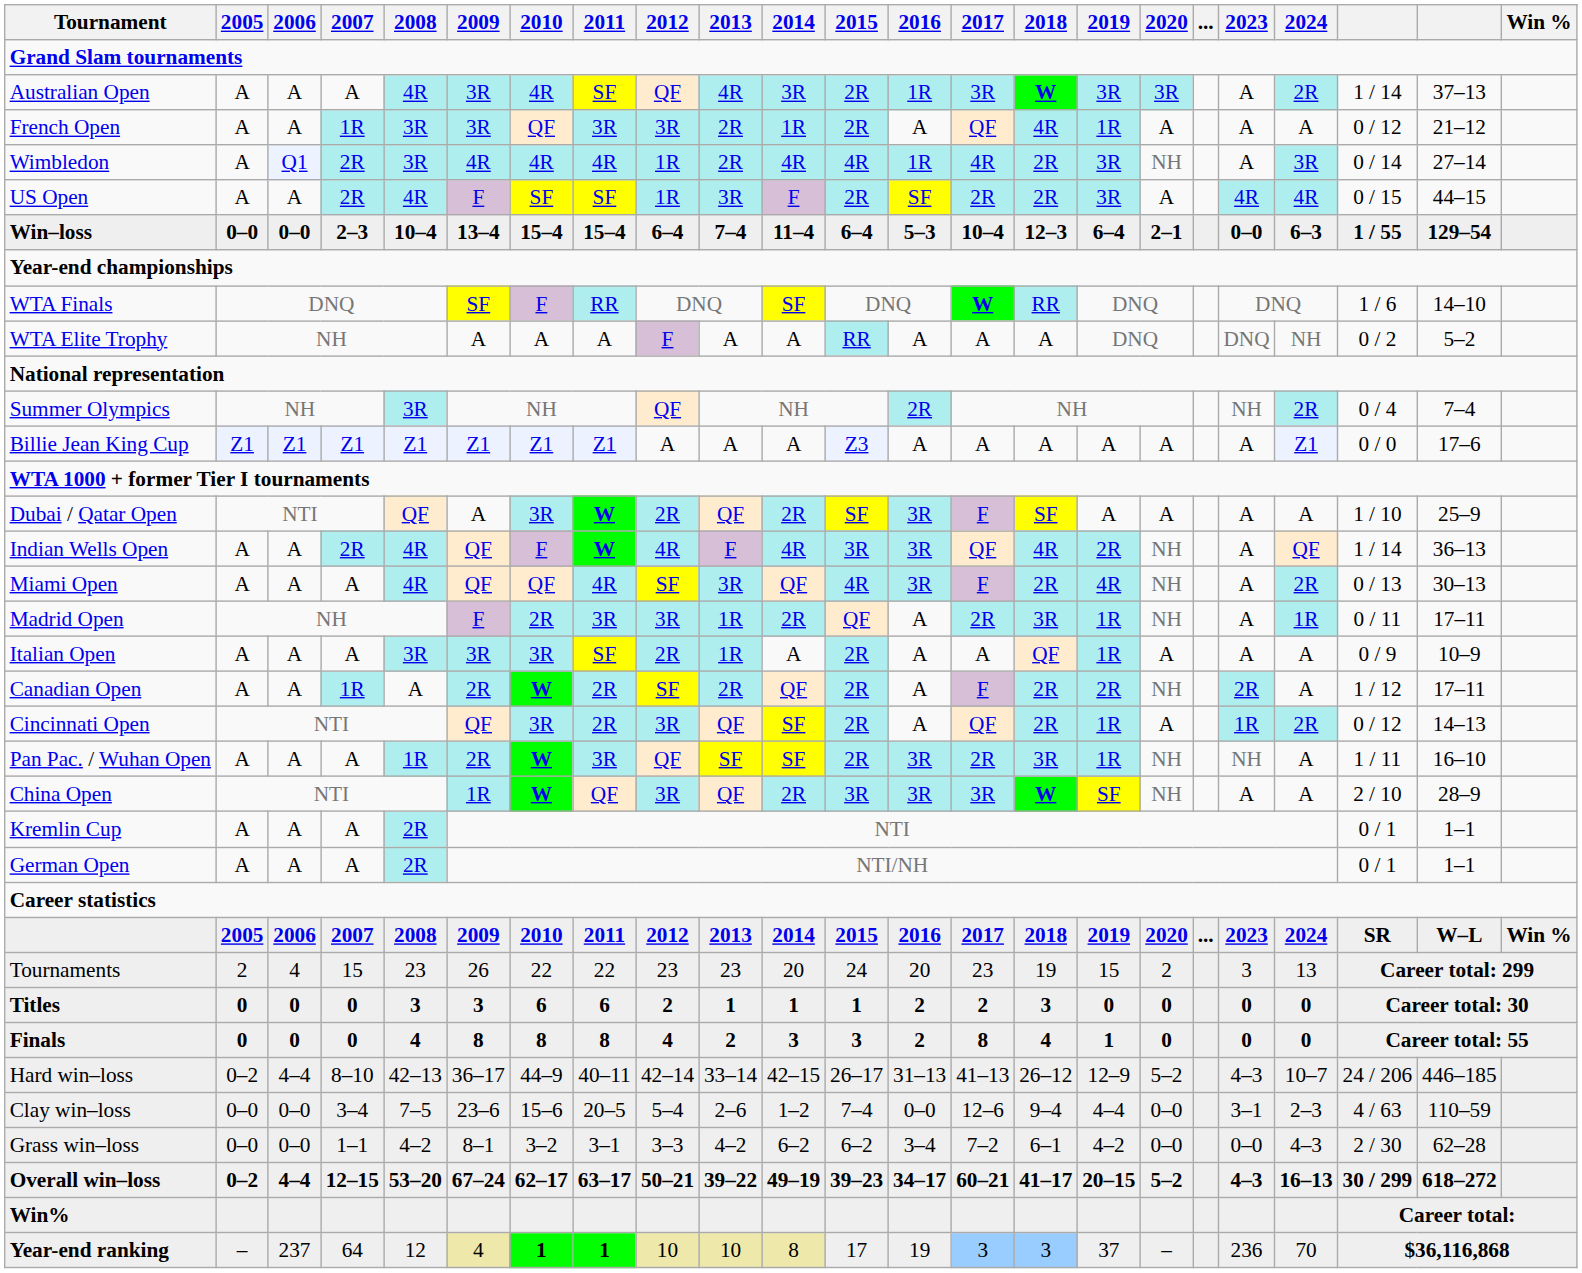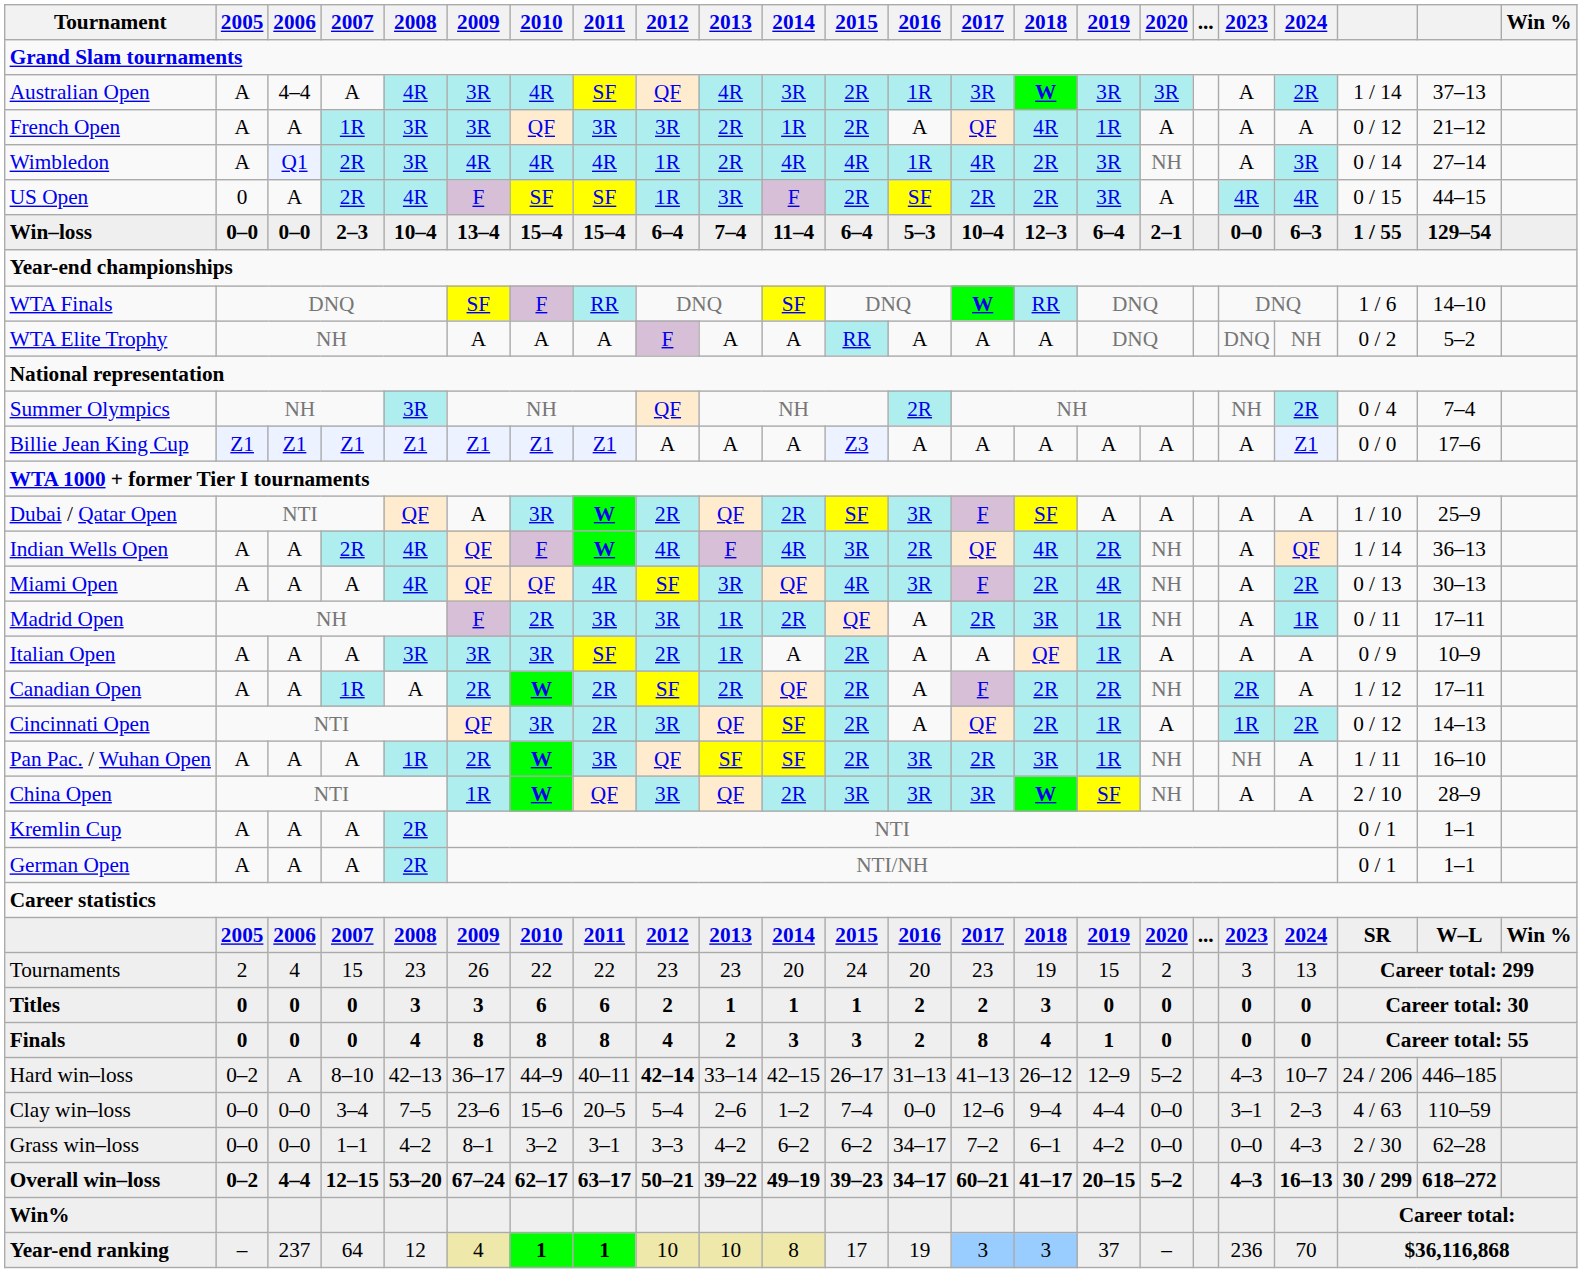(295, 92) A -> (295, 92) 4–4
(242, 197) A -> (242, 197) 0
(920, 548) 3R -> (920, 548) 2R
(295, 1074) 4–4 -> (295, 1074) A
(667, 1074) normal -> (667, 1074) bold
(920, 1145) 3–4 -> (920, 1145) 34–17
